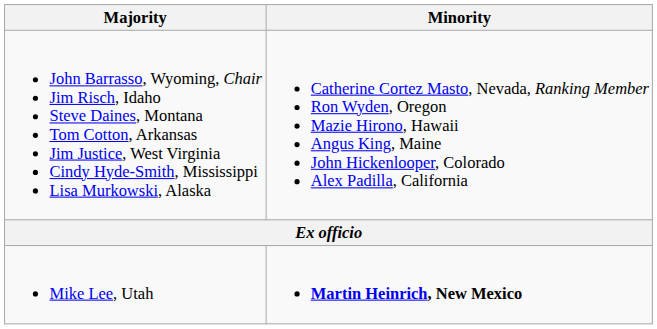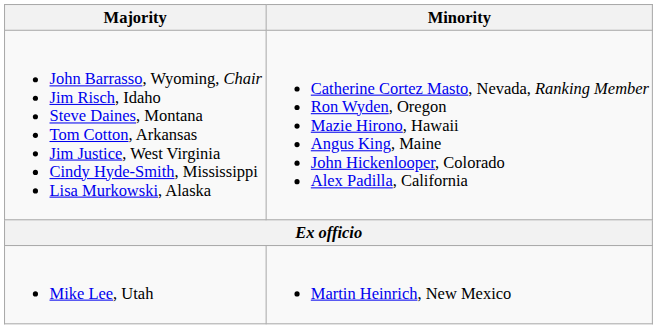(459, 294) bold -> (459, 294) normal
